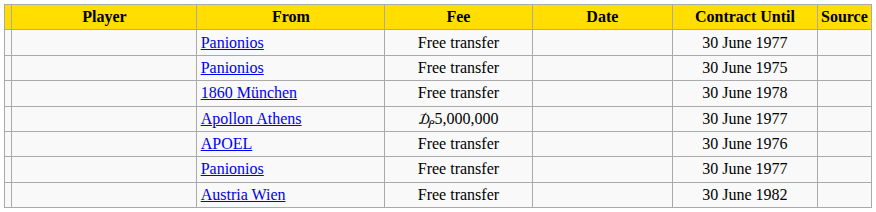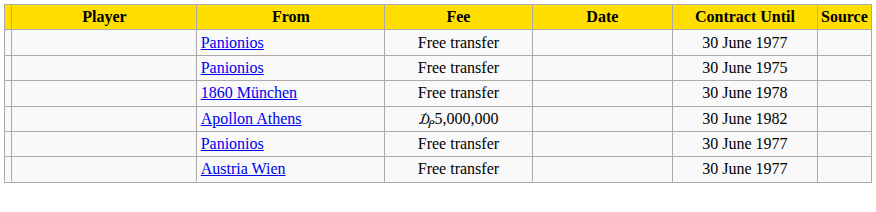(745, 118) 30 June 1977 -> (745, 118) 30 June 1982
- row: (226, 144)
(745, 194) 30 June 1982 -> (745, 169) 30 June 1977
